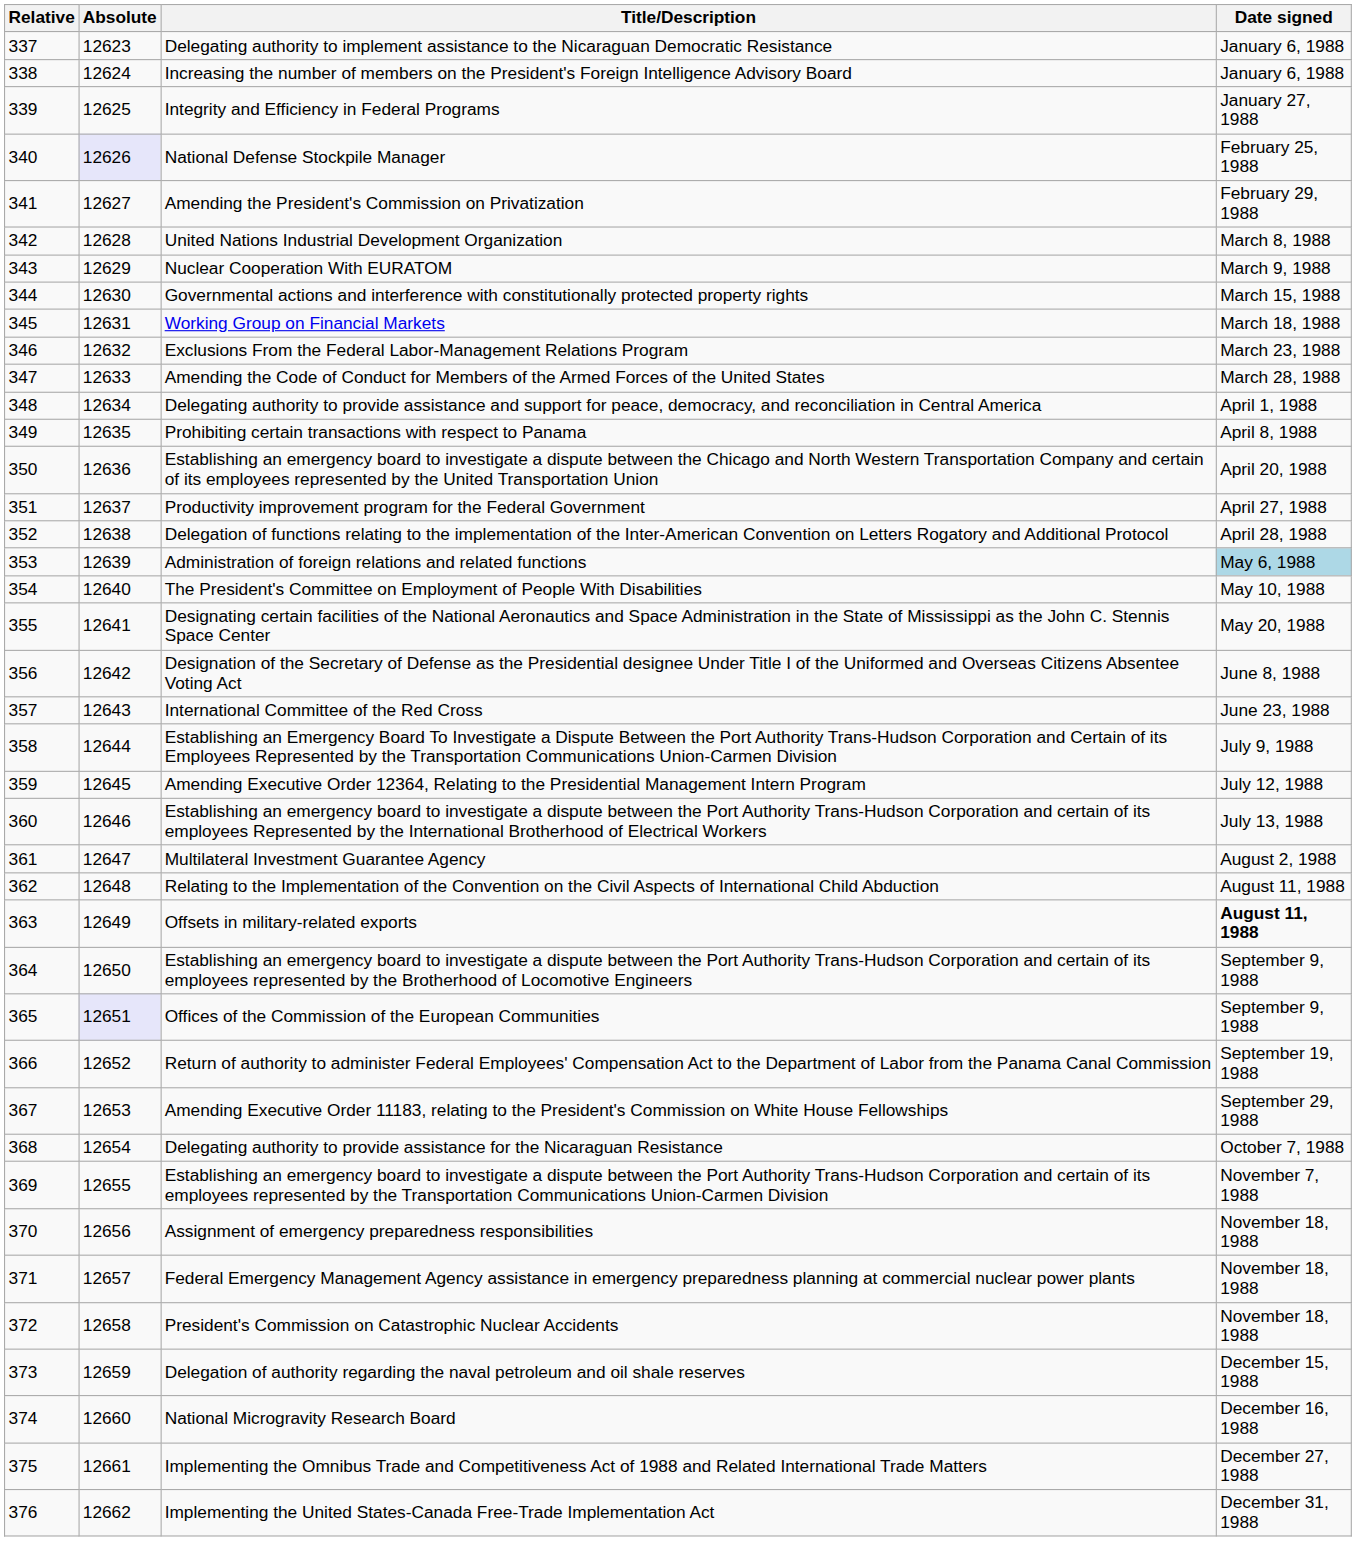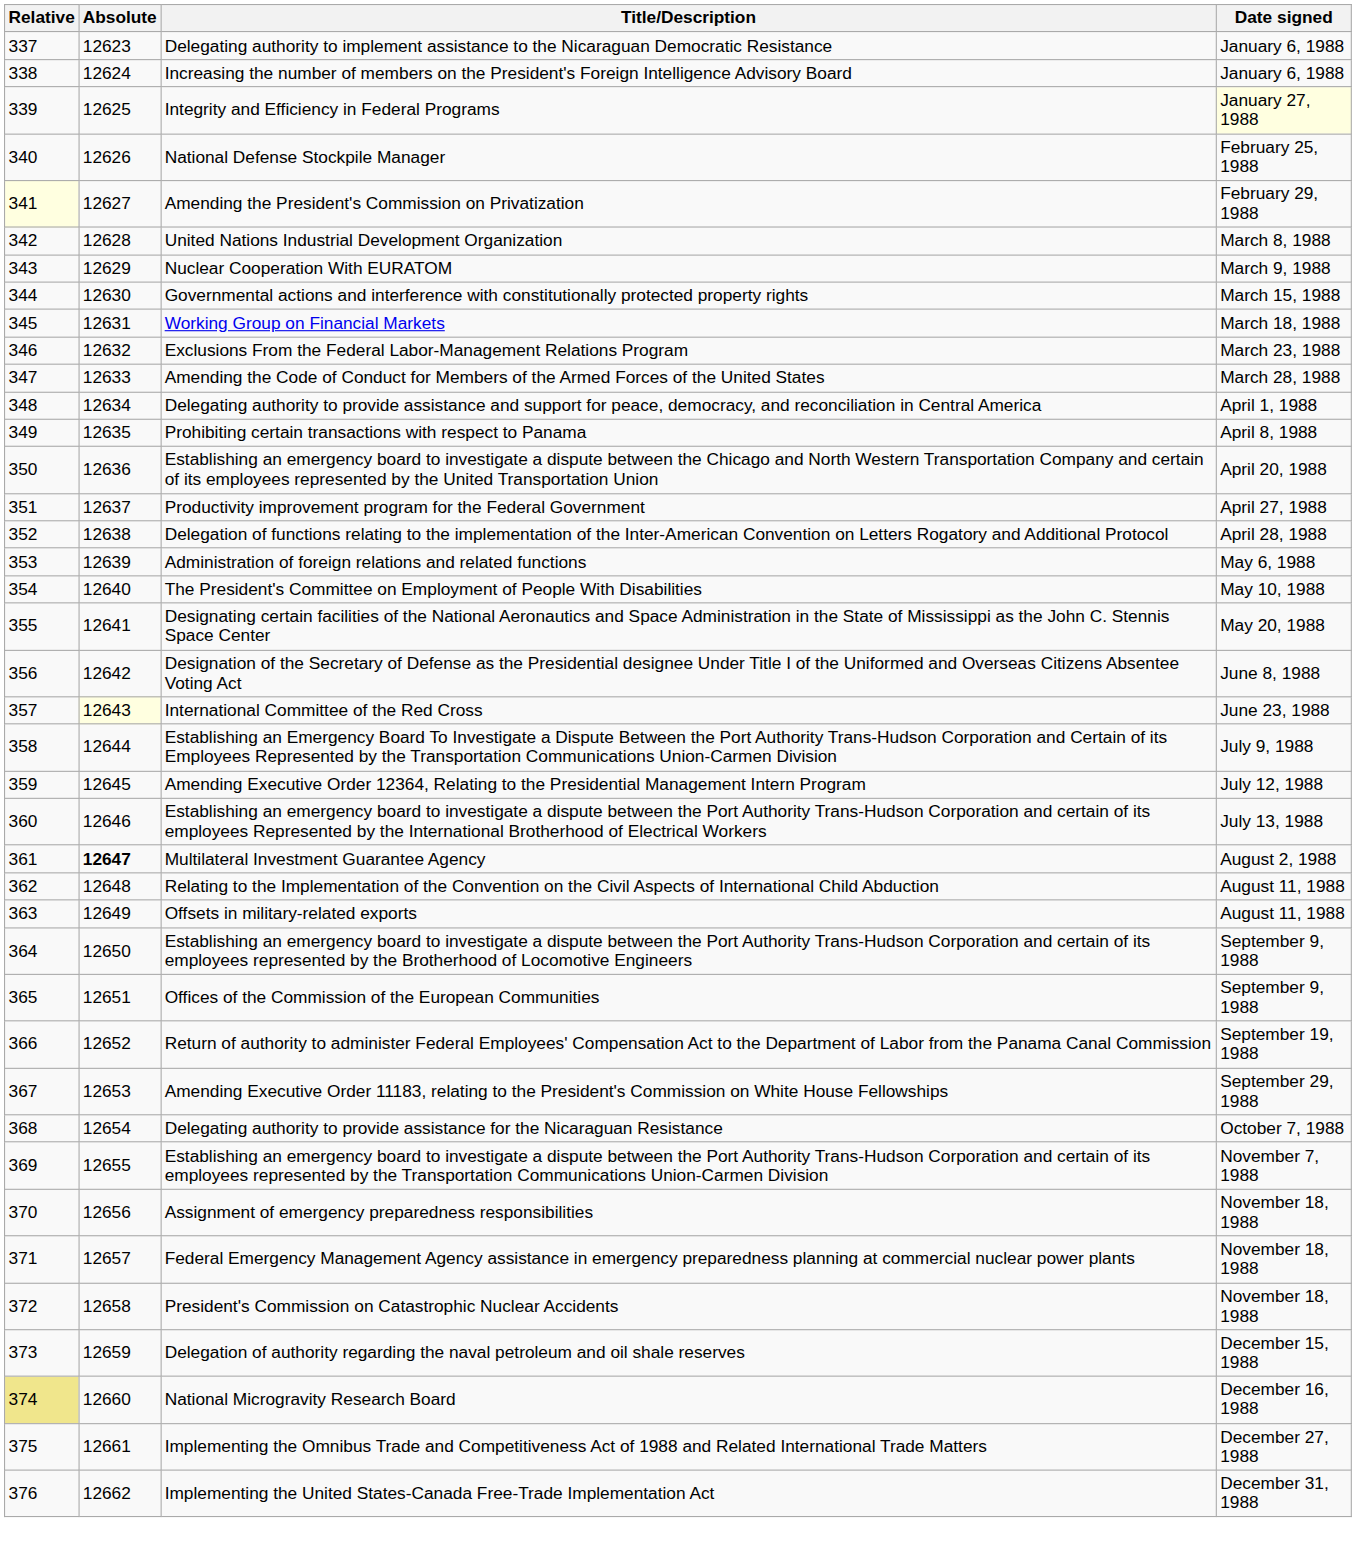(1265, 110) no background -> (1265, 110) lightyellow background
(107, 156) lavender background -> (107, 156) no background
(23, 203) no background -> (23, 203) lightyellow background
(1268, 561) lightblue background -> (1268, 561) no background
(107, 710) no background -> (107, 710) lightyellow background
(107, 858) normal -> (107, 858) bold
(1264, 923) bold -> (1282, 913) normal
(107, 1017) lavender background -> (107, 997) no background
(23, 1419) no background -> (23, 1399) khaki background
